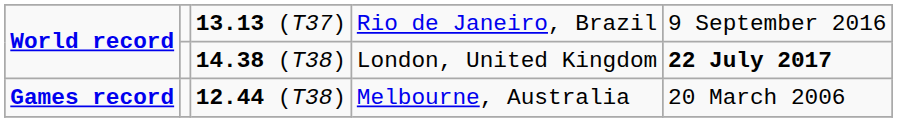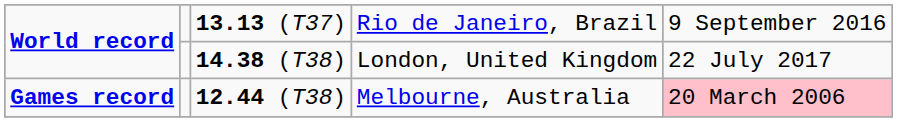(750, 60) bold -> (750, 60) normal
(757, 98) no background -> (757, 98) pink background
